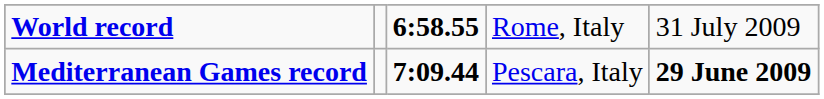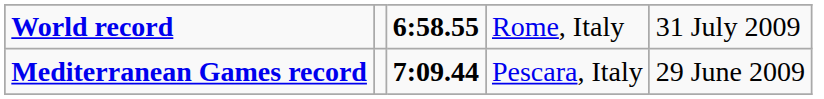(734, 71) bold -> (730, 71) normal
